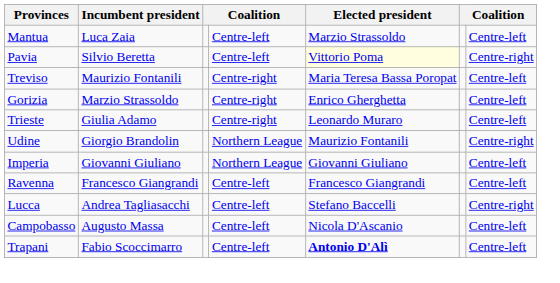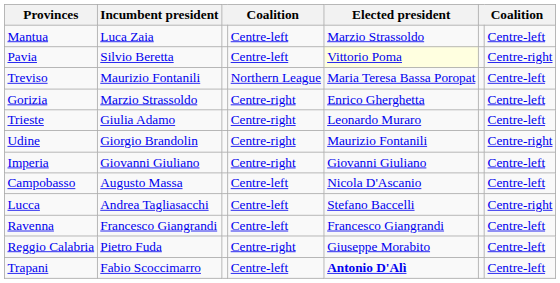(244, 78) Centre-right -> (276, 78) Northern League
(257, 141) Northern League -> (263, 141) Centre-right
(257, 162) Northern League -> (263, 162) Centre-right
rows swapped: (31, 183) <-> (41, 225)
+ row: (51, 246)
